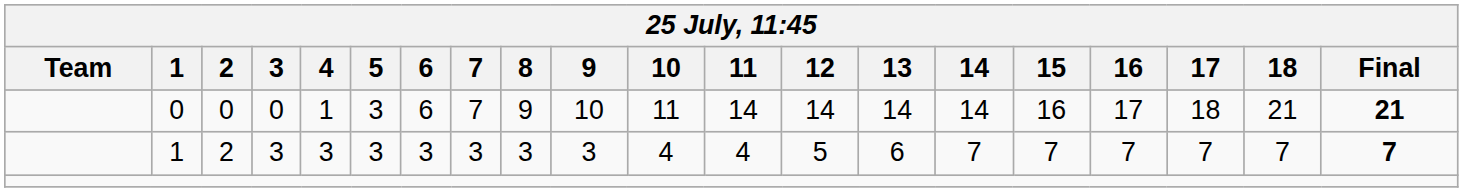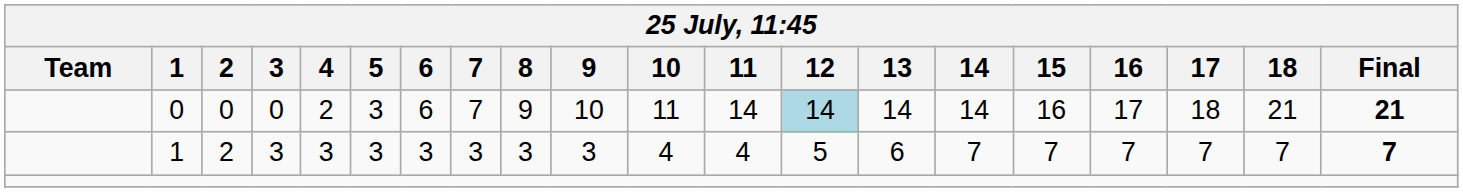(326, 110) 1 -> (326, 110) 2
(820, 110) no background -> (820, 110) lightblue background
